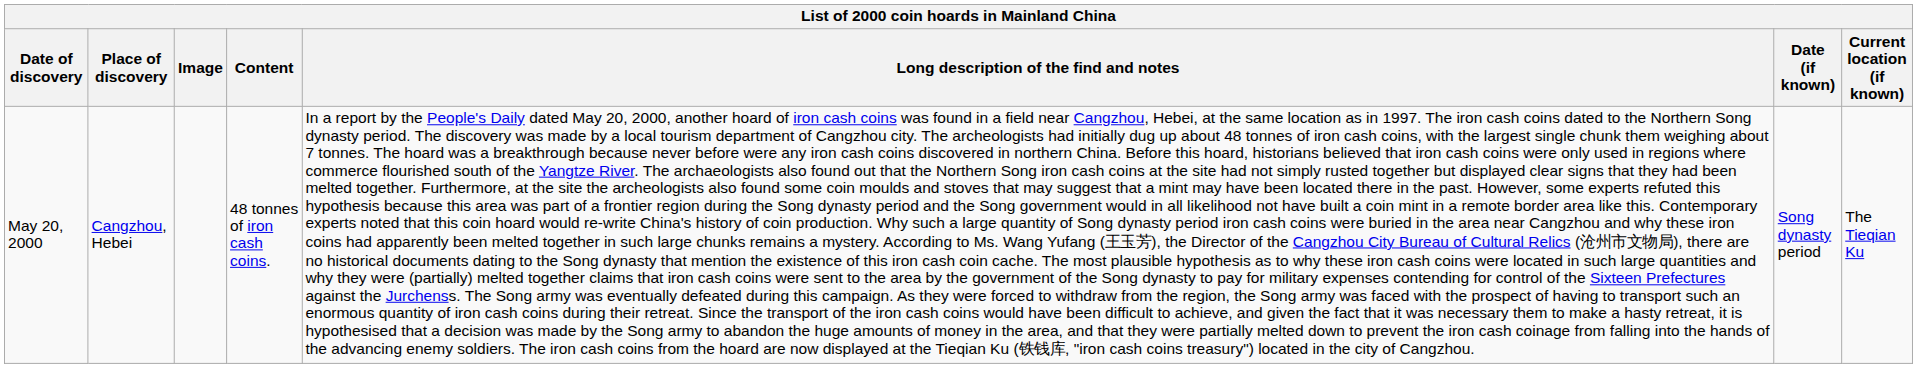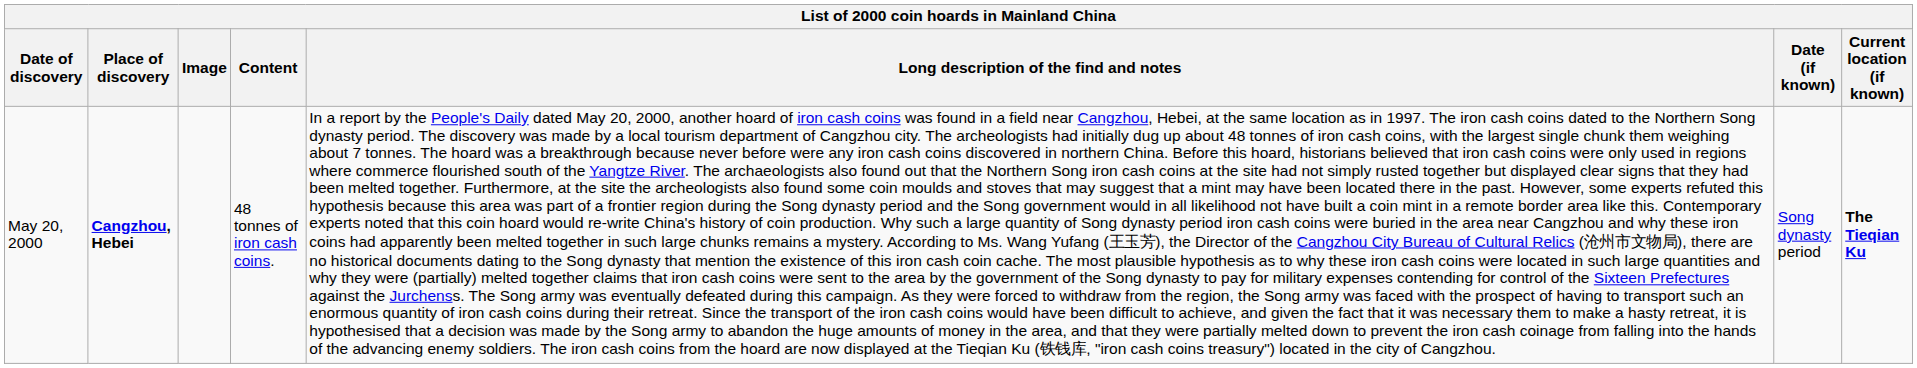(129, 234) normal -> (131, 234) bold
(1870, 234) normal -> (1872, 234) bold
